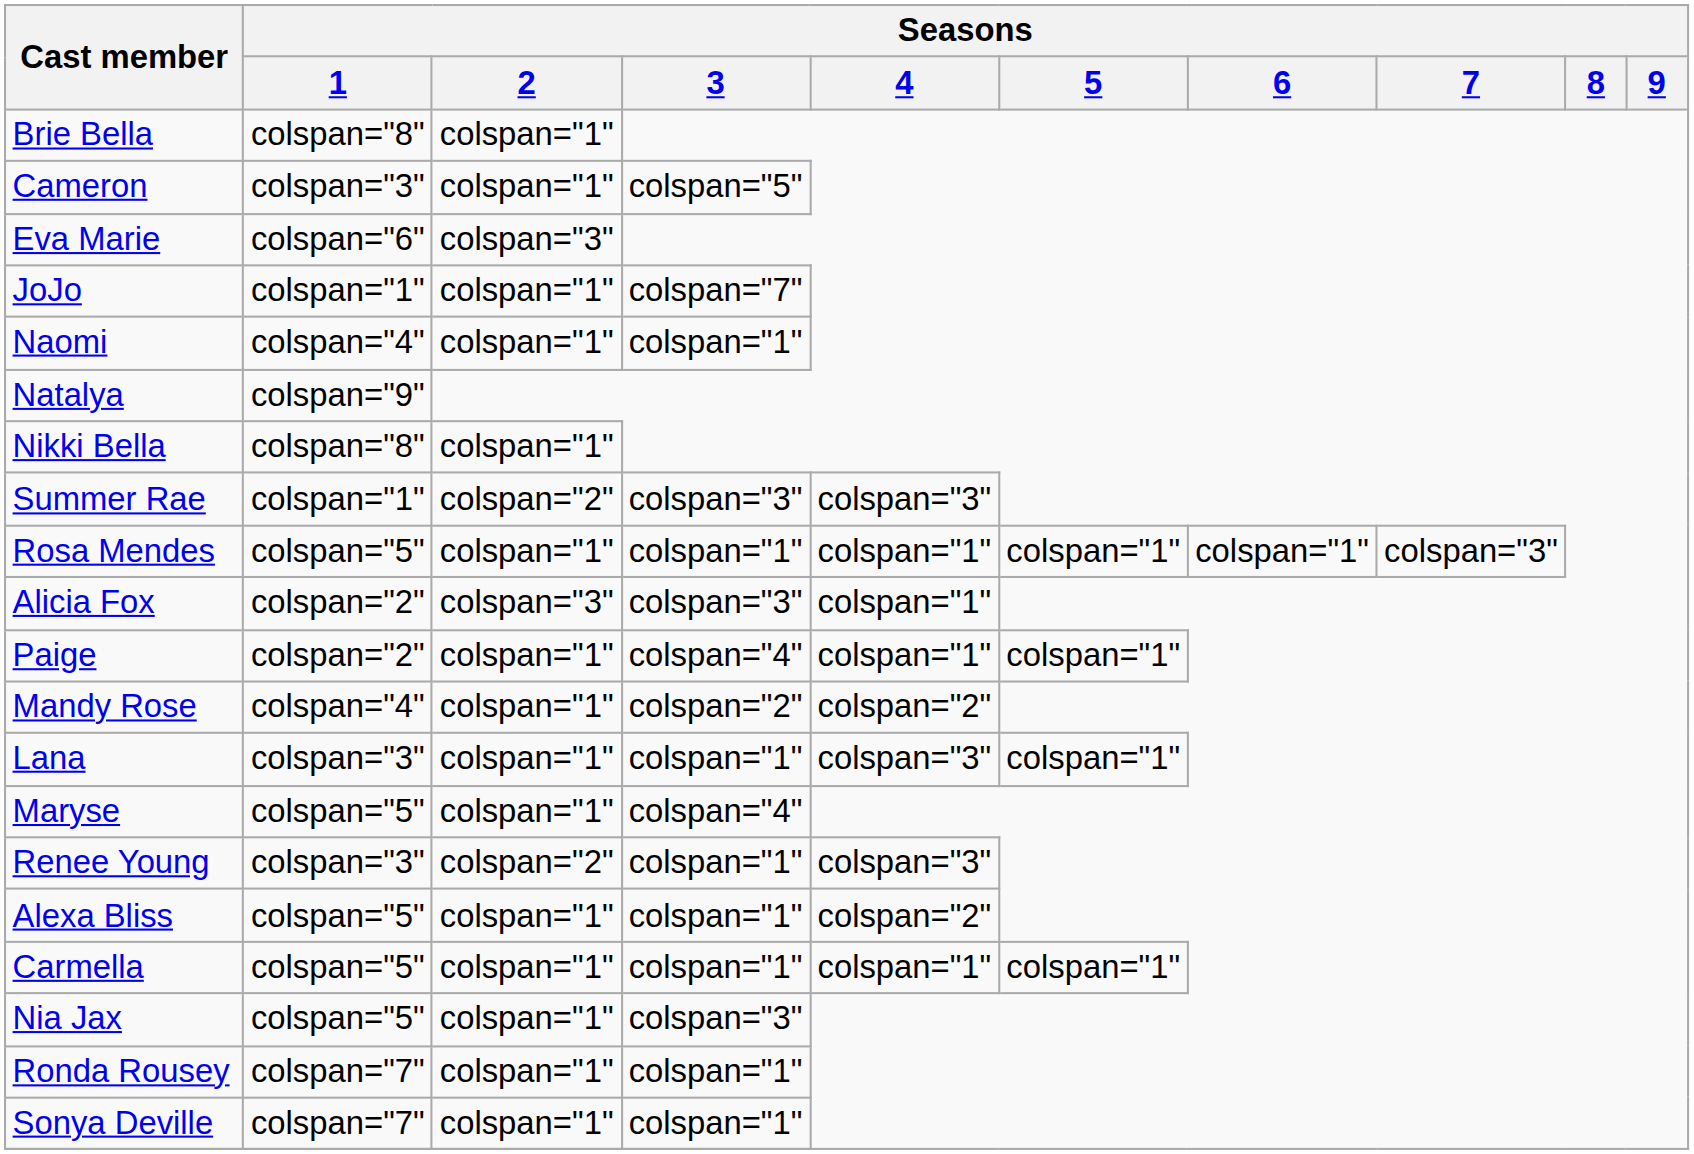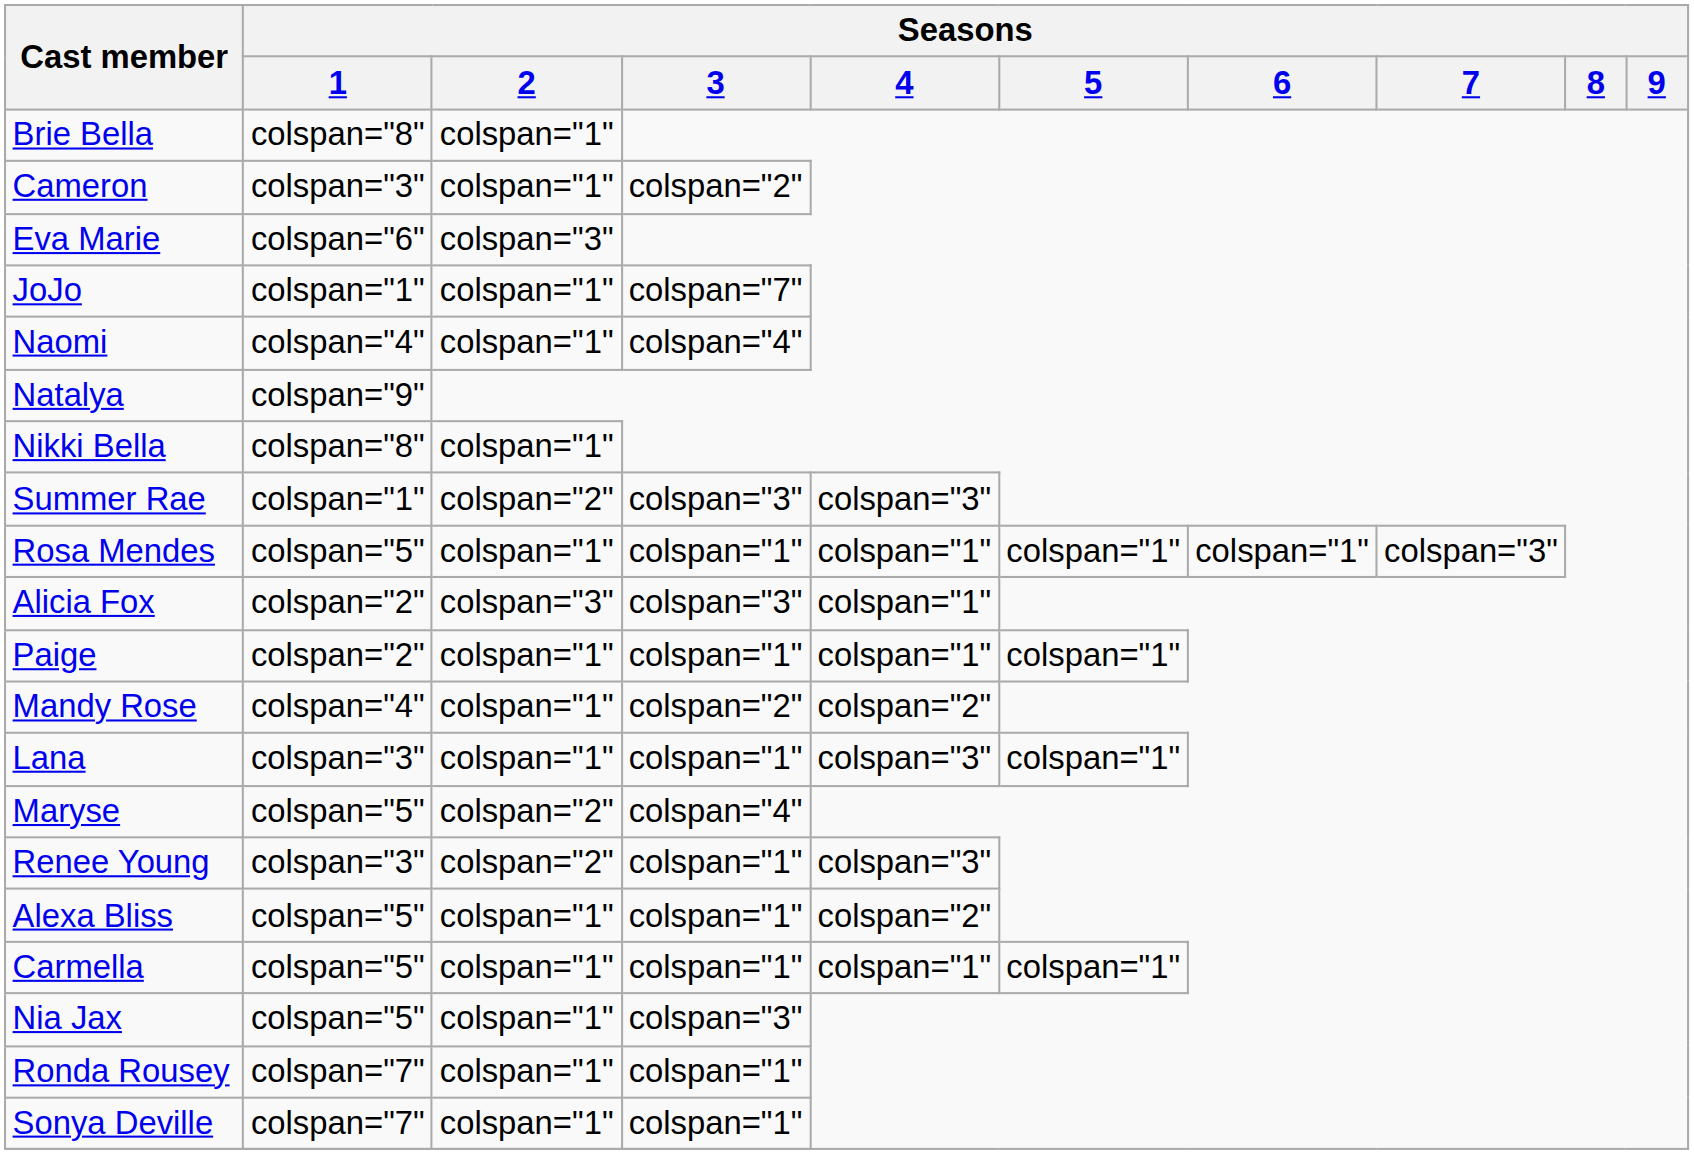(716, 186) colspan="5" -> (716, 186) colspan="2"
(716, 342) colspan="1" -> (716, 342) colspan="4"
(716, 654) colspan="4" -> (716, 654) colspan="1"
(527, 810) colspan="1" -> (527, 810) colspan="2"
